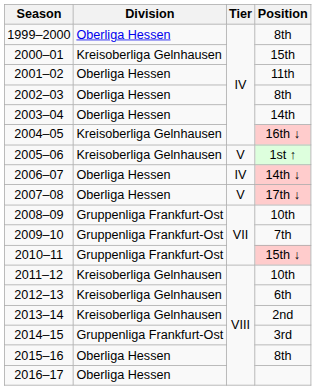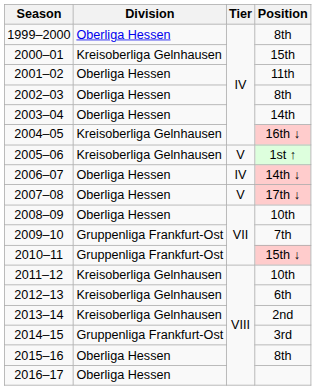(150, 214) Gruppenliga Frankfurt-Ost -> (123, 214) Oberliga Hessen
